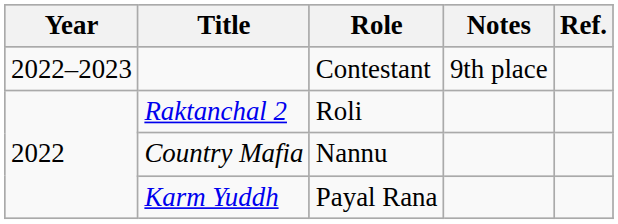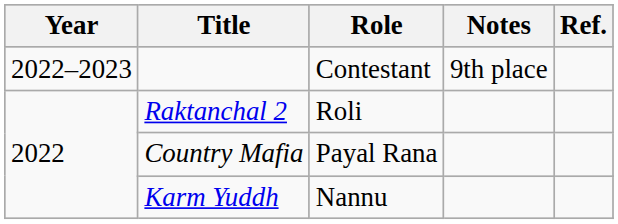(352, 153) Nannu -> (377, 153) Payal Rana
(377, 196) Payal Rana -> (352, 196) Nannu
